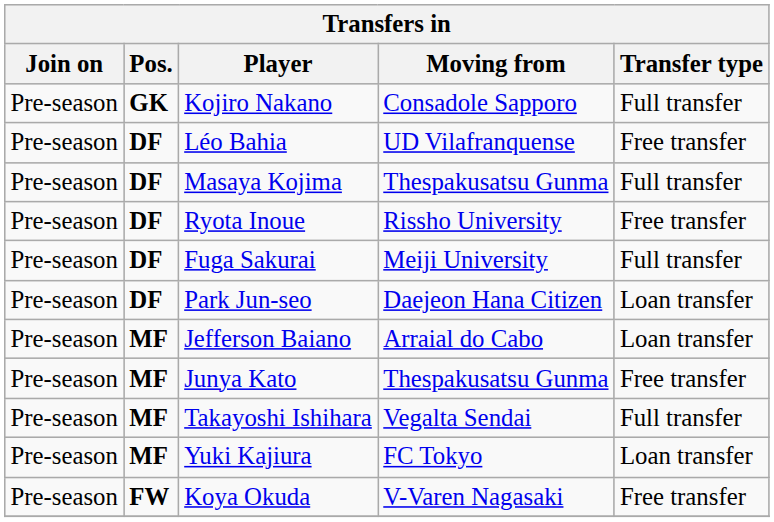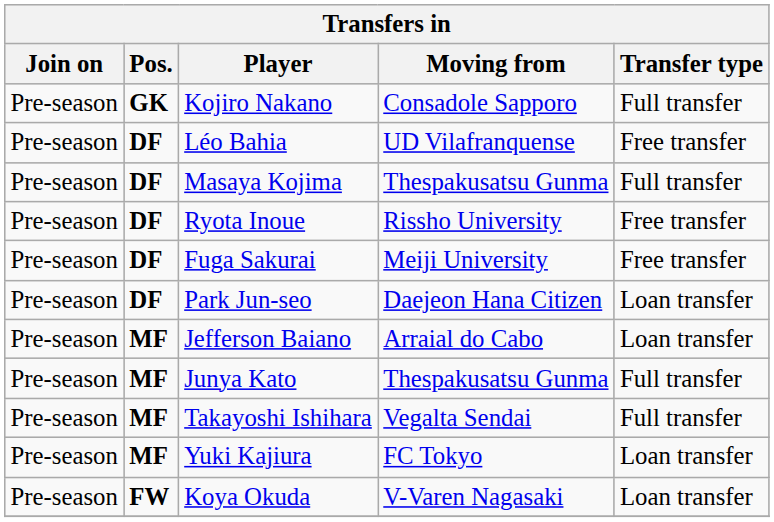(681, 260) Full transfer -> (683, 260) Free transfer
(683, 378) Free transfer -> (681, 378) Full transfer
(683, 496) Free transfer -> (686, 496) Loan transfer
